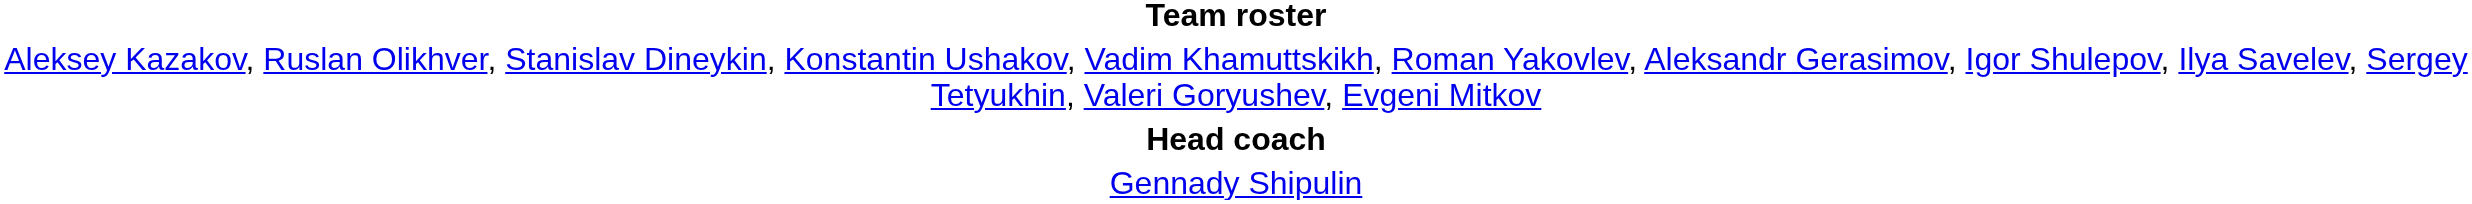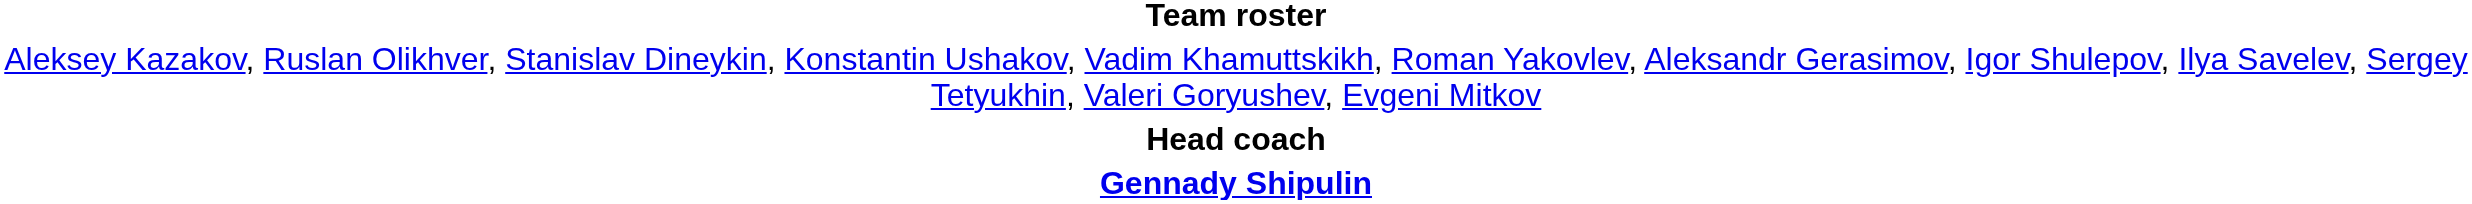(1236, 183) normal -> (1236, 183) bold
